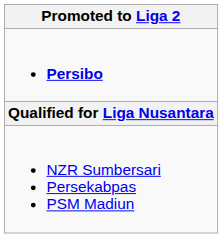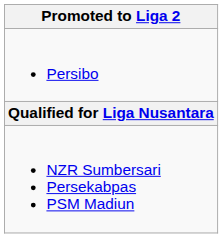(111, 74) bold -> (111, 74) normal
